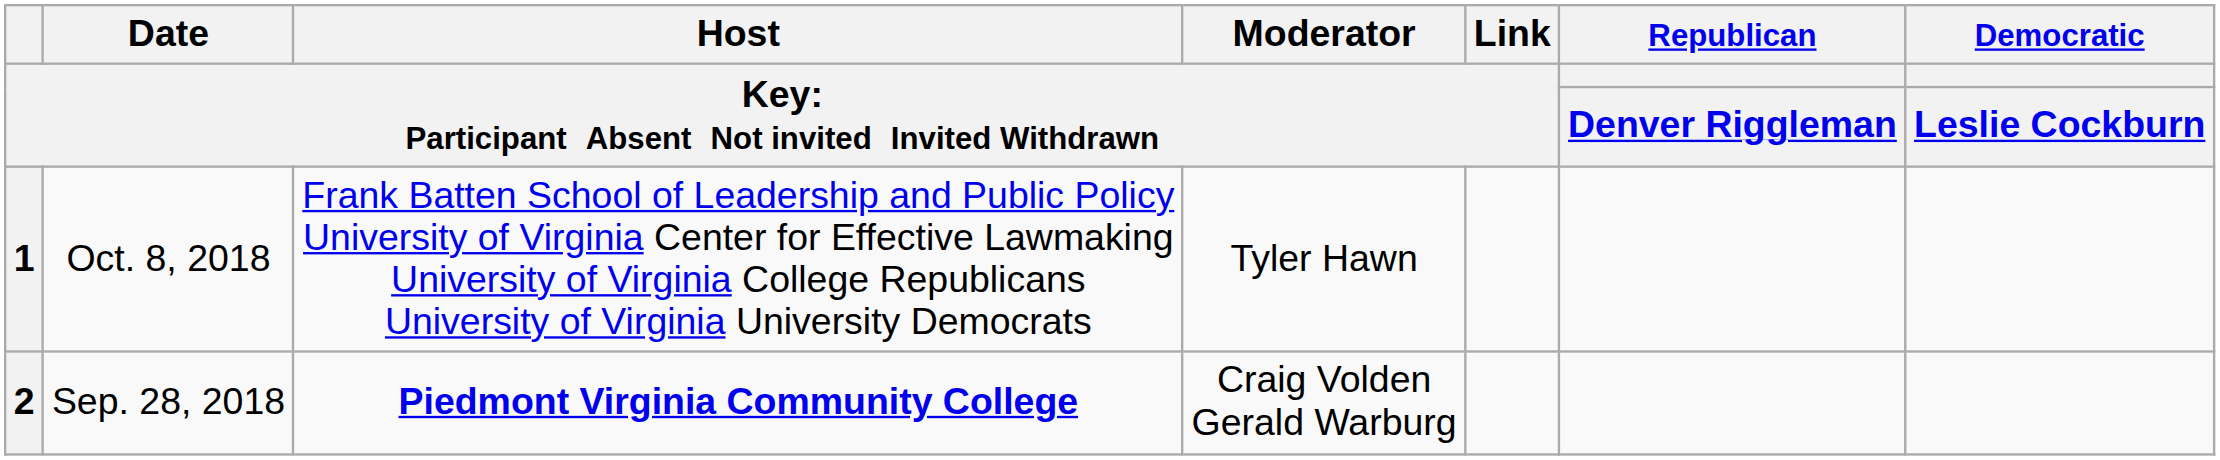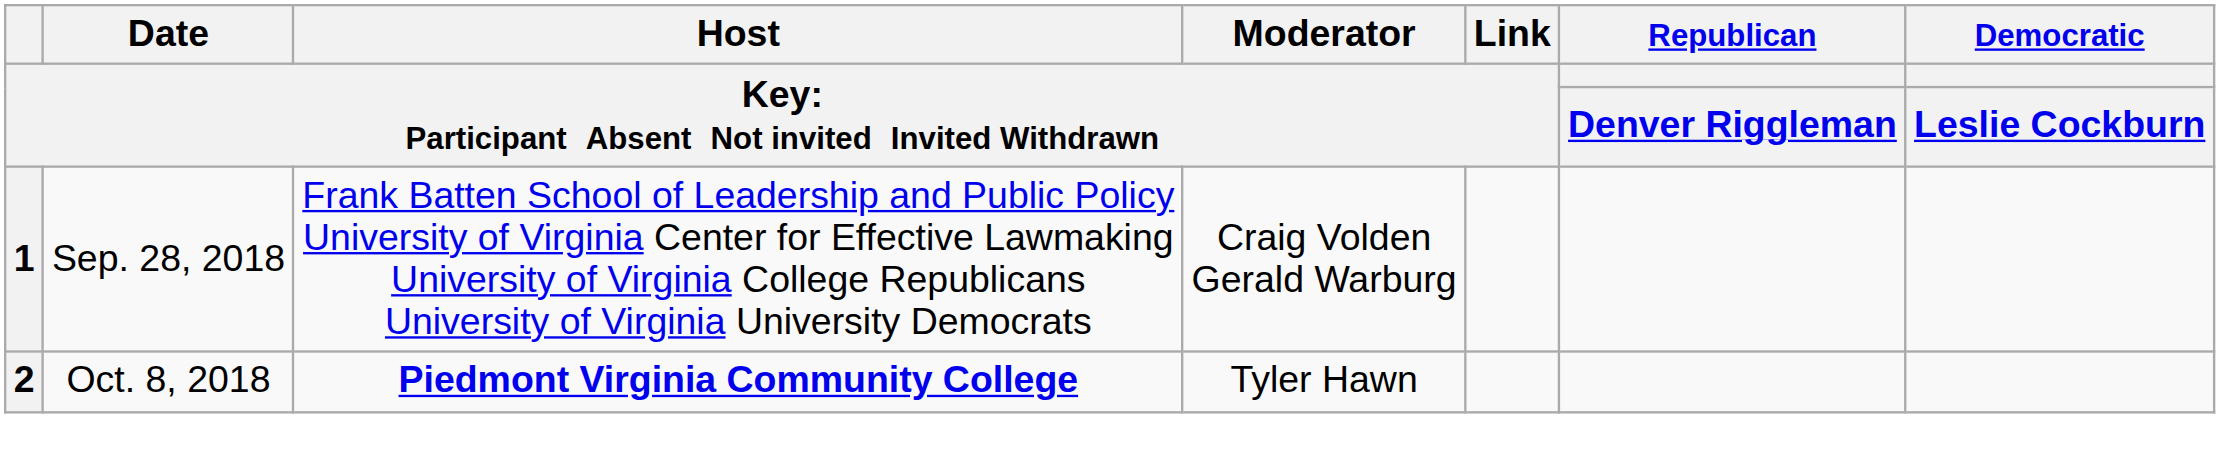(168, 258) Oct. 8, 2018 -> (168, 258) Sep. 28, 2018
(1324, 258) Tyler Hawn -> (1324, 258) Craig Volden Gerald Warburg
(168, 401) Sep. 28, 2018 -> (168, 380) Oct. 8, 2018
(1324, 401) Craig Volden Gerald Warburg -> (1324, 380) Tyler Hawn
